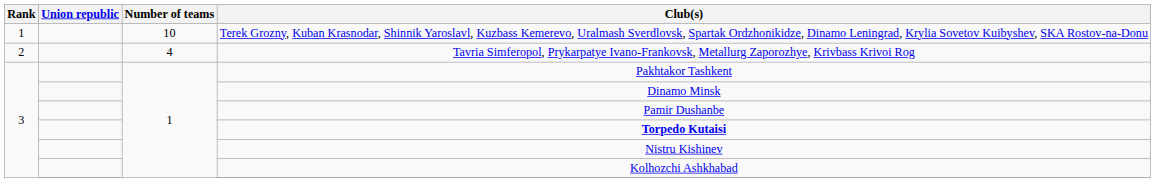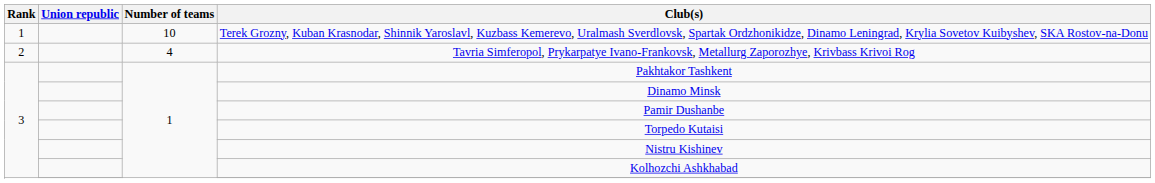(684, 129) bold -> (684, 129) normal
